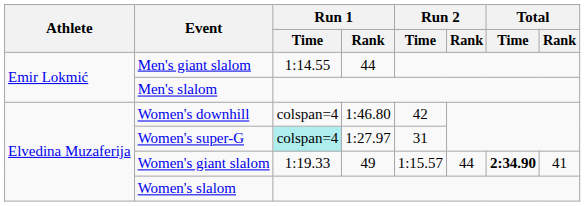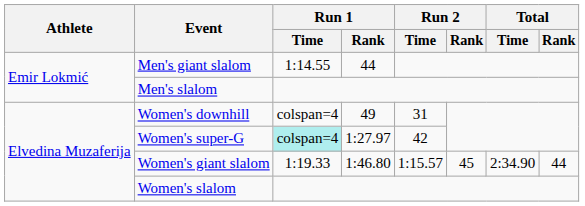(368, 114) 1:46.80 -> (368, 114) 49
(420, 114) 42 -> (420, 114) 31
(420, 139) 31 -> (420, 139) 42
(368, 164) 49 -> (368, 164) 1:46.80
(466, 164) 44 -> (466, 164) 45
(513, 164) bold -> (513, 164) normal
(560, 164) 41 -> (559, 164) 44
